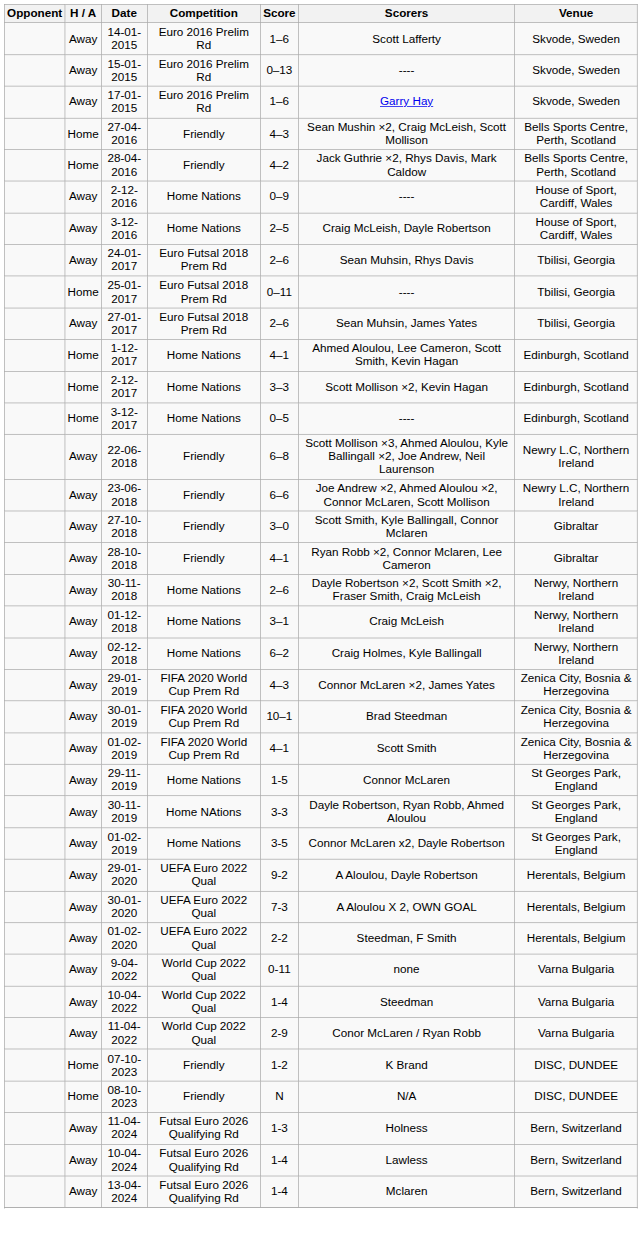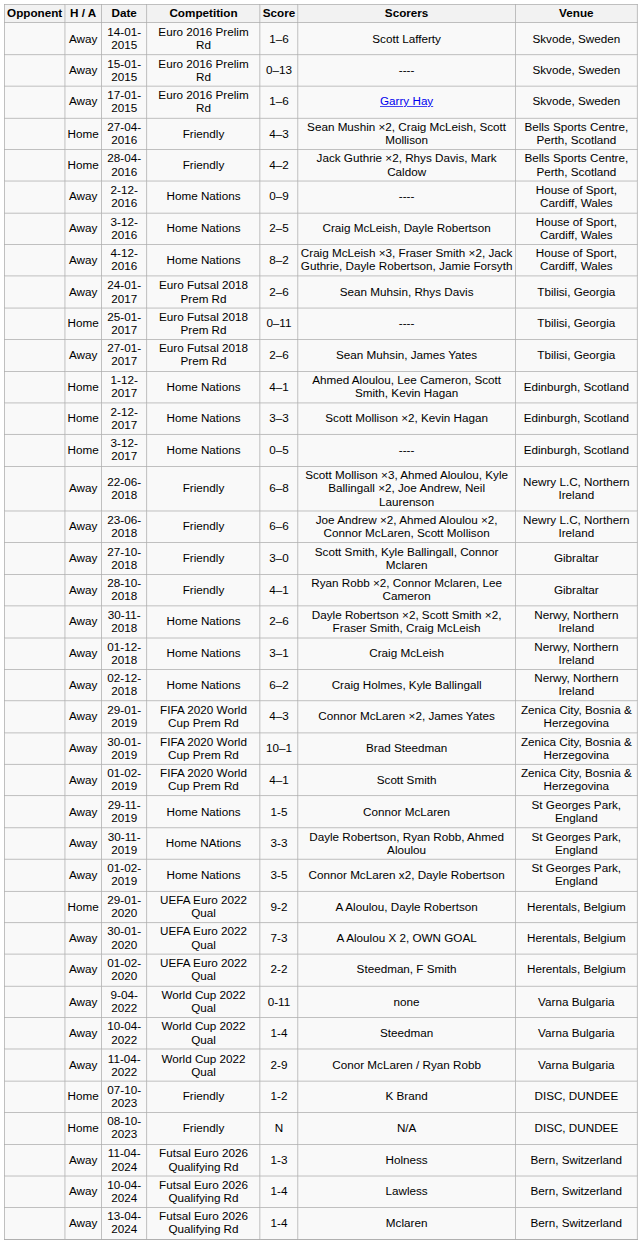+ row: (124, 260)
(83, 875) Away -> (83, 906) Home
